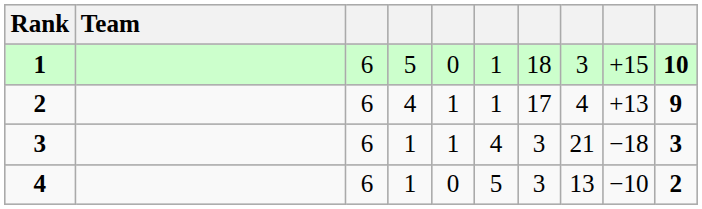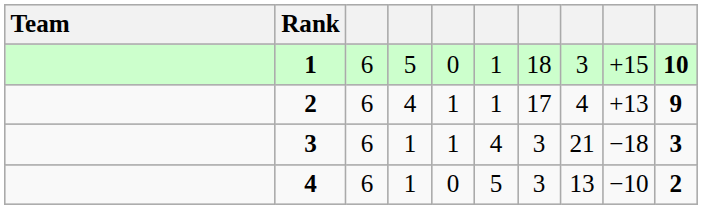columns swapped: (40, 24) <-> (110, 24)
